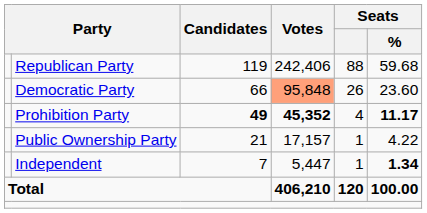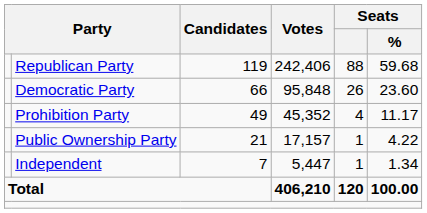(307, 90) lightsalmon background -> (307, 90) no background
(259, 115) bold -> (259, 115) normal
(307, 115) bold -> (307, 115) normal
(399, 115) bold -> (399, 115) normal
(403, 164) bold -> (403, 164) normal
